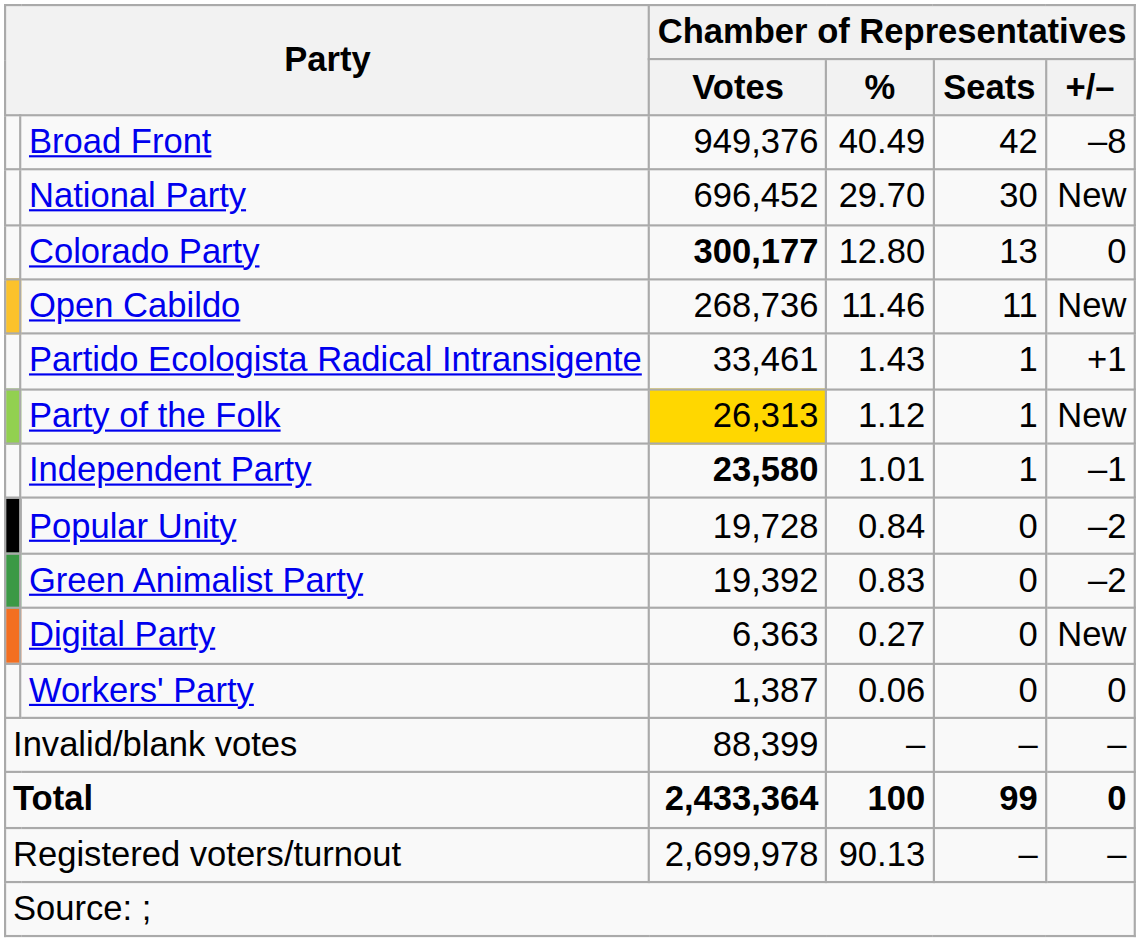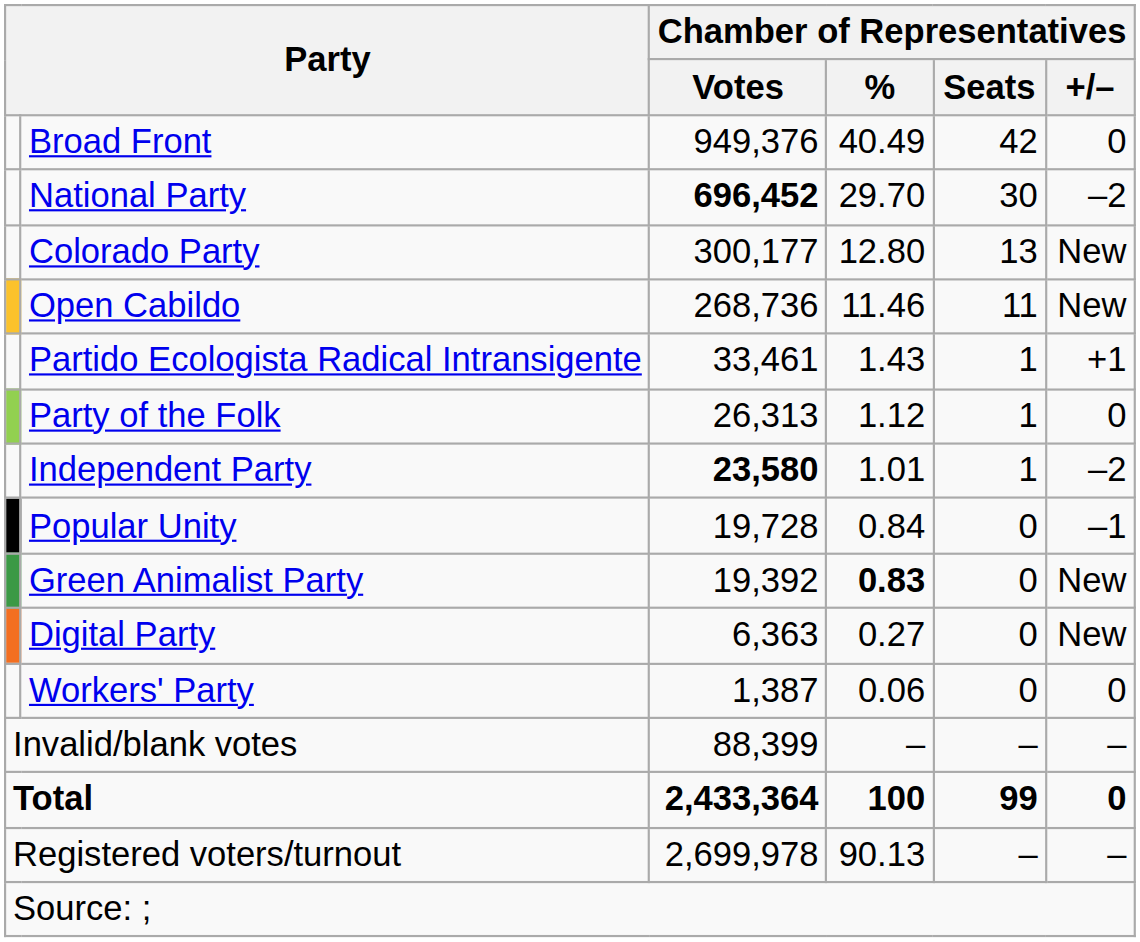(1107, 141) –8 -> (1117, 141) 0
(756, 196) normal -> (756, 196) bold
(1092, 196) New -> (1107, 196) –2
(756, 251) bold -> (756, 251) normal
(1117, 251) 0 -> (1092, 251) New
(766, 415) gold background -> (766, 415) no background
(1092, 415) New -> (1117, 415) 0
(1107, 470) –1 -> (1107, 470) –2
(1107, 525) –2 -> (1107, 525) –1
(892, 580) normal -> (892, 580) bold
(1107, 580) –2 -> (1092, 580) New
